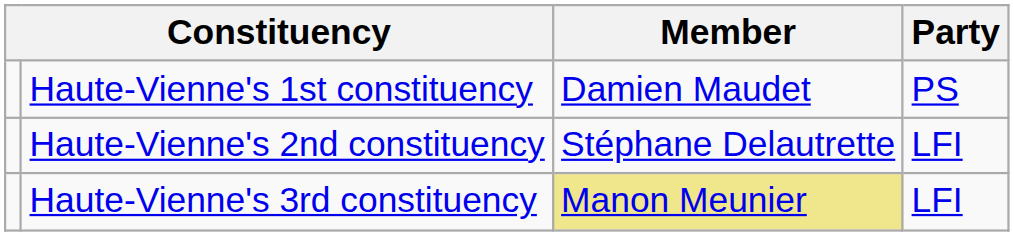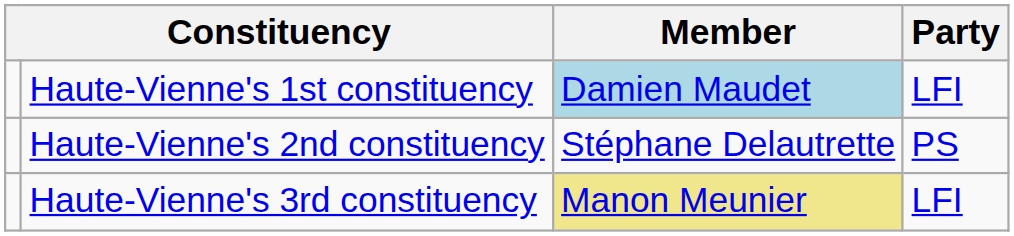(686, 88) no background -> (686, 88) lightblue background
(935, 88) PS -> (937, 88) LFI
(937, 144) LFI -> (935, 144) PS
